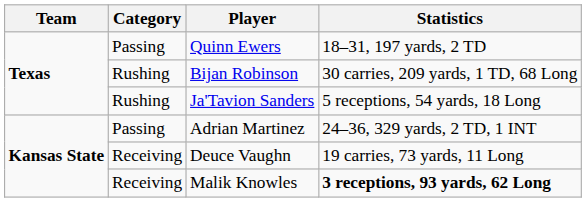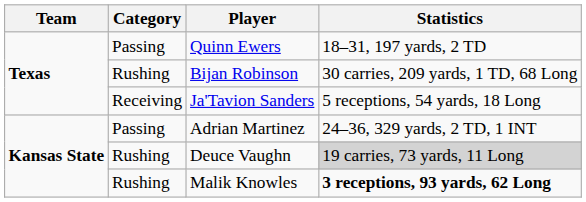(141, 100) Rushing -> (147, 100) Receiving
(147, 155) Receiving -> (141, 155) Rushing
(423, 155) no background -> (423, 155) lightgrey background
(147, 182) Receiving -> (141, 182) Rushing
